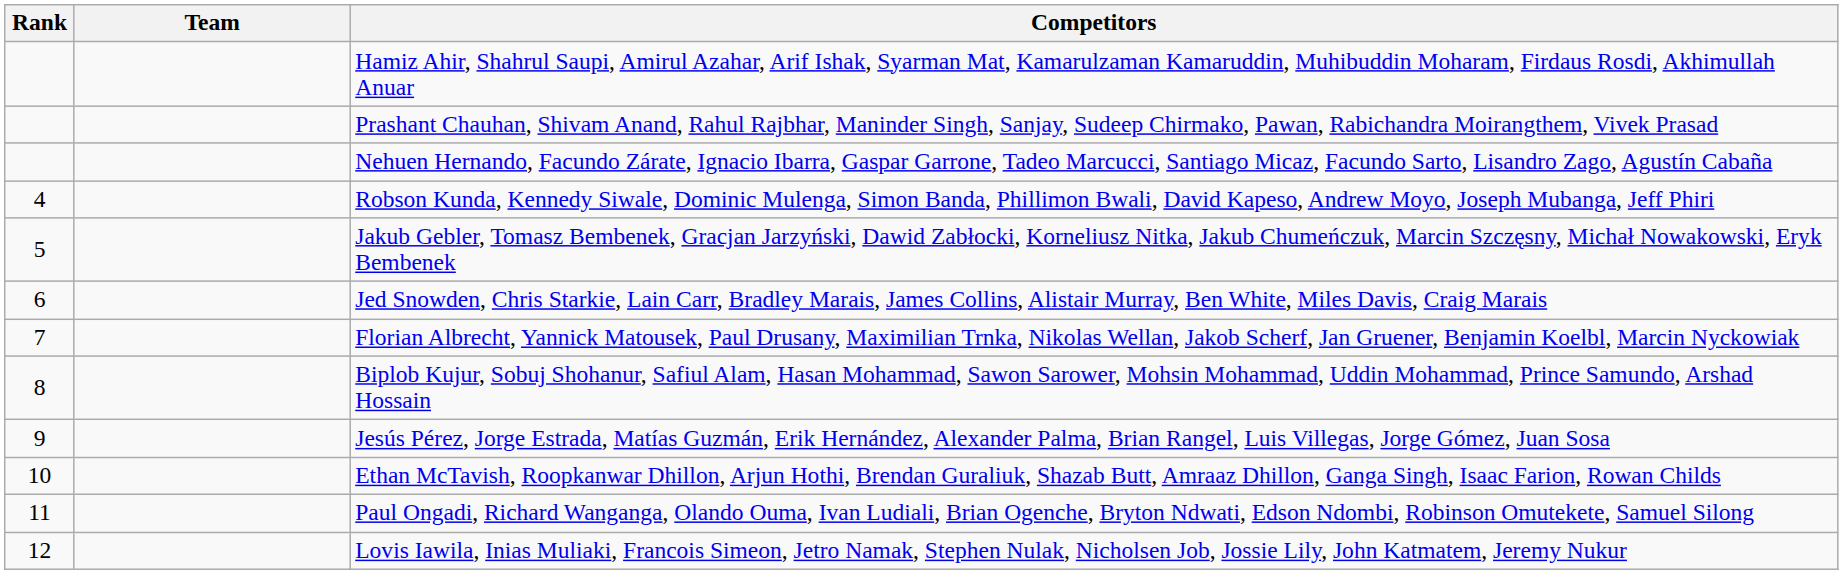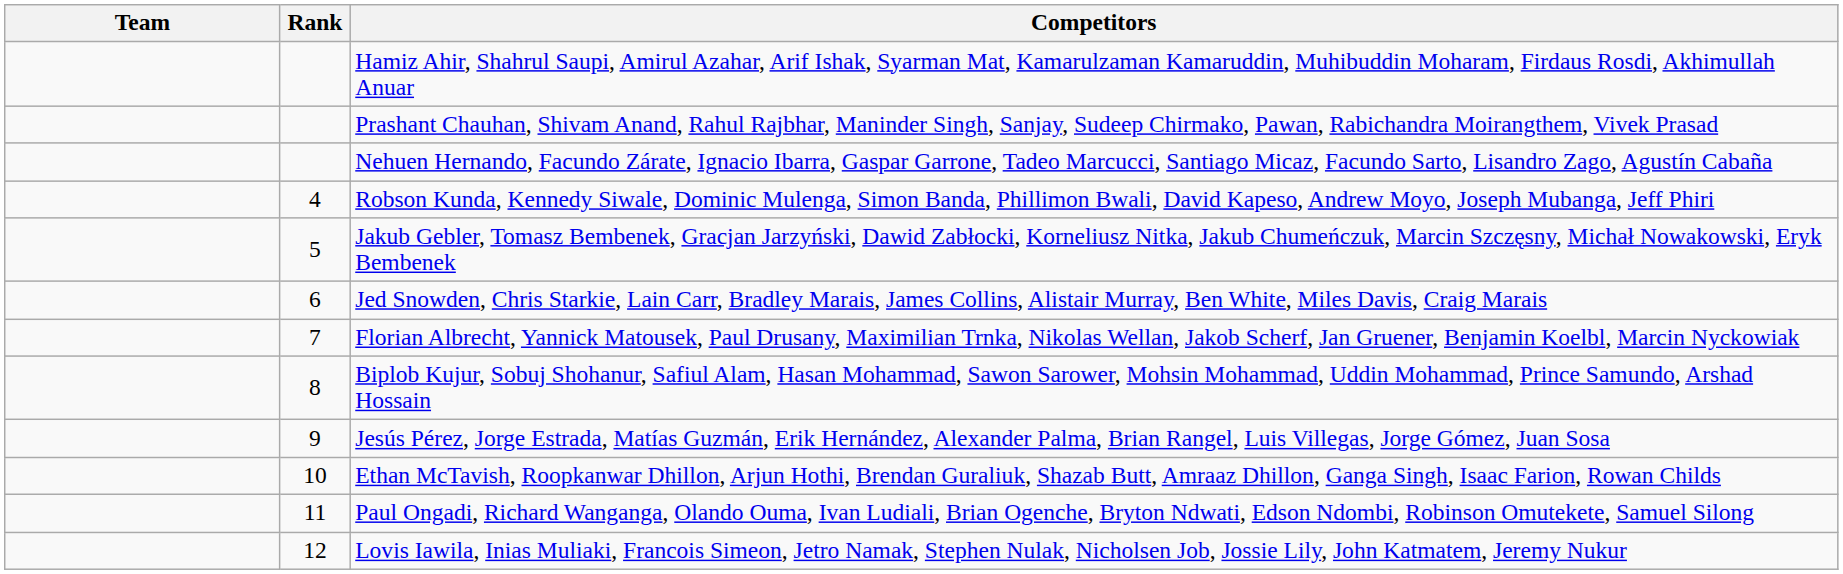columns swapped: (40, 23) <-> (212, 23)
